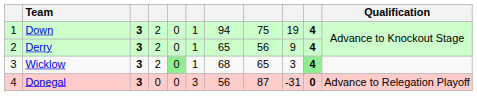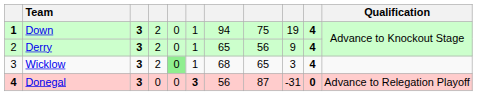(14, 30) normal -> (14, 30) bold
(313, 64) lightgreen background -> (313, 64) no background
(14, 82) normal -> (14, 82) bold
(195, 82) normal -> (195, 82) bold
